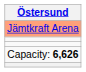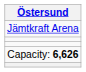(43, 28) lightsalmon background -> (43, 28) no background
